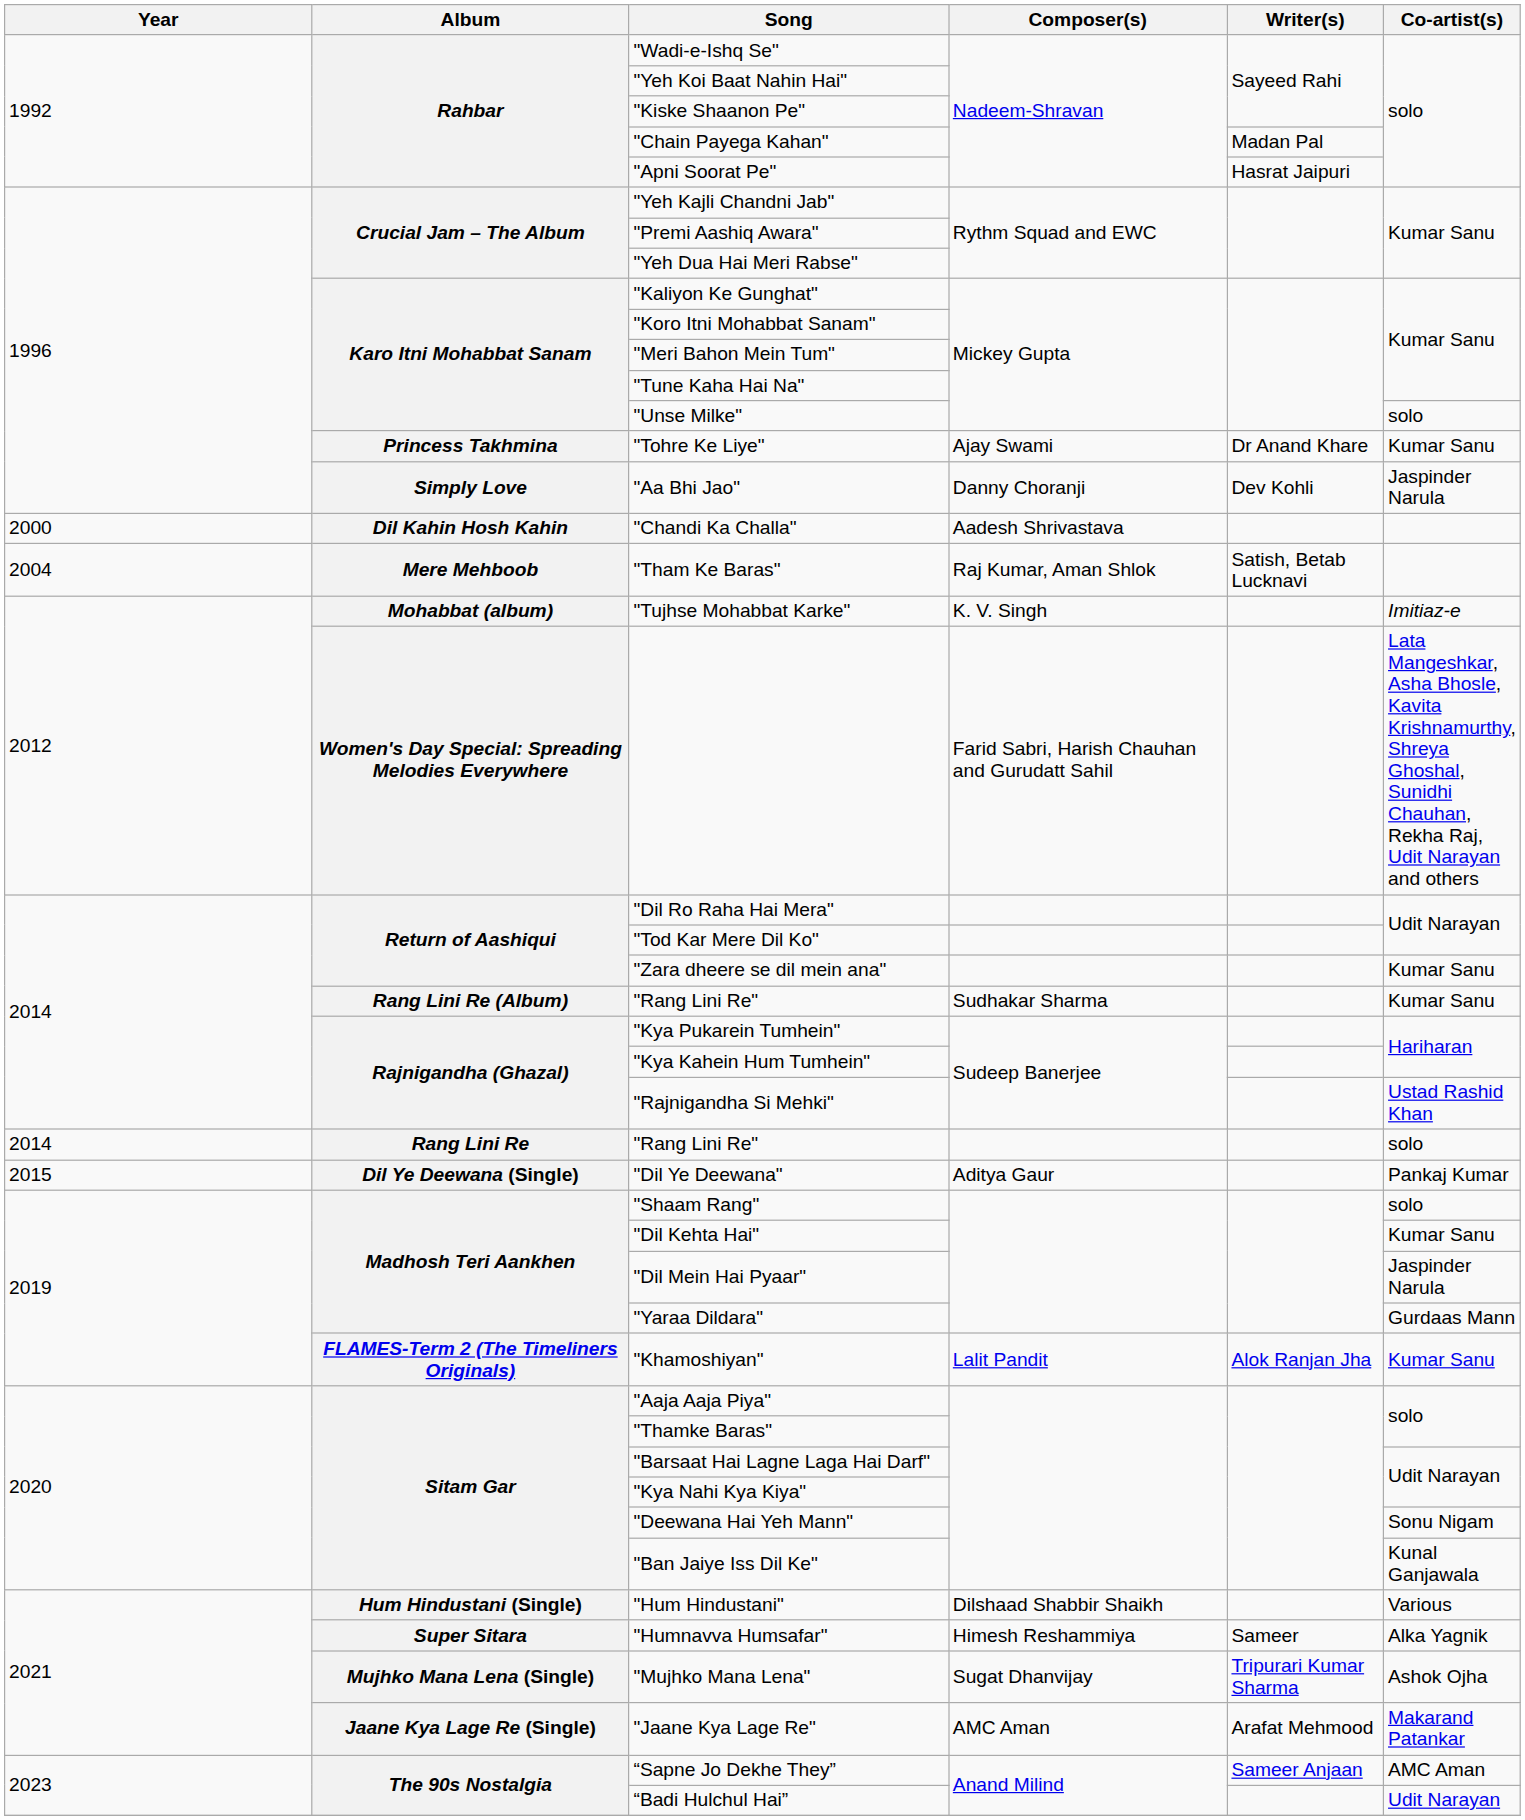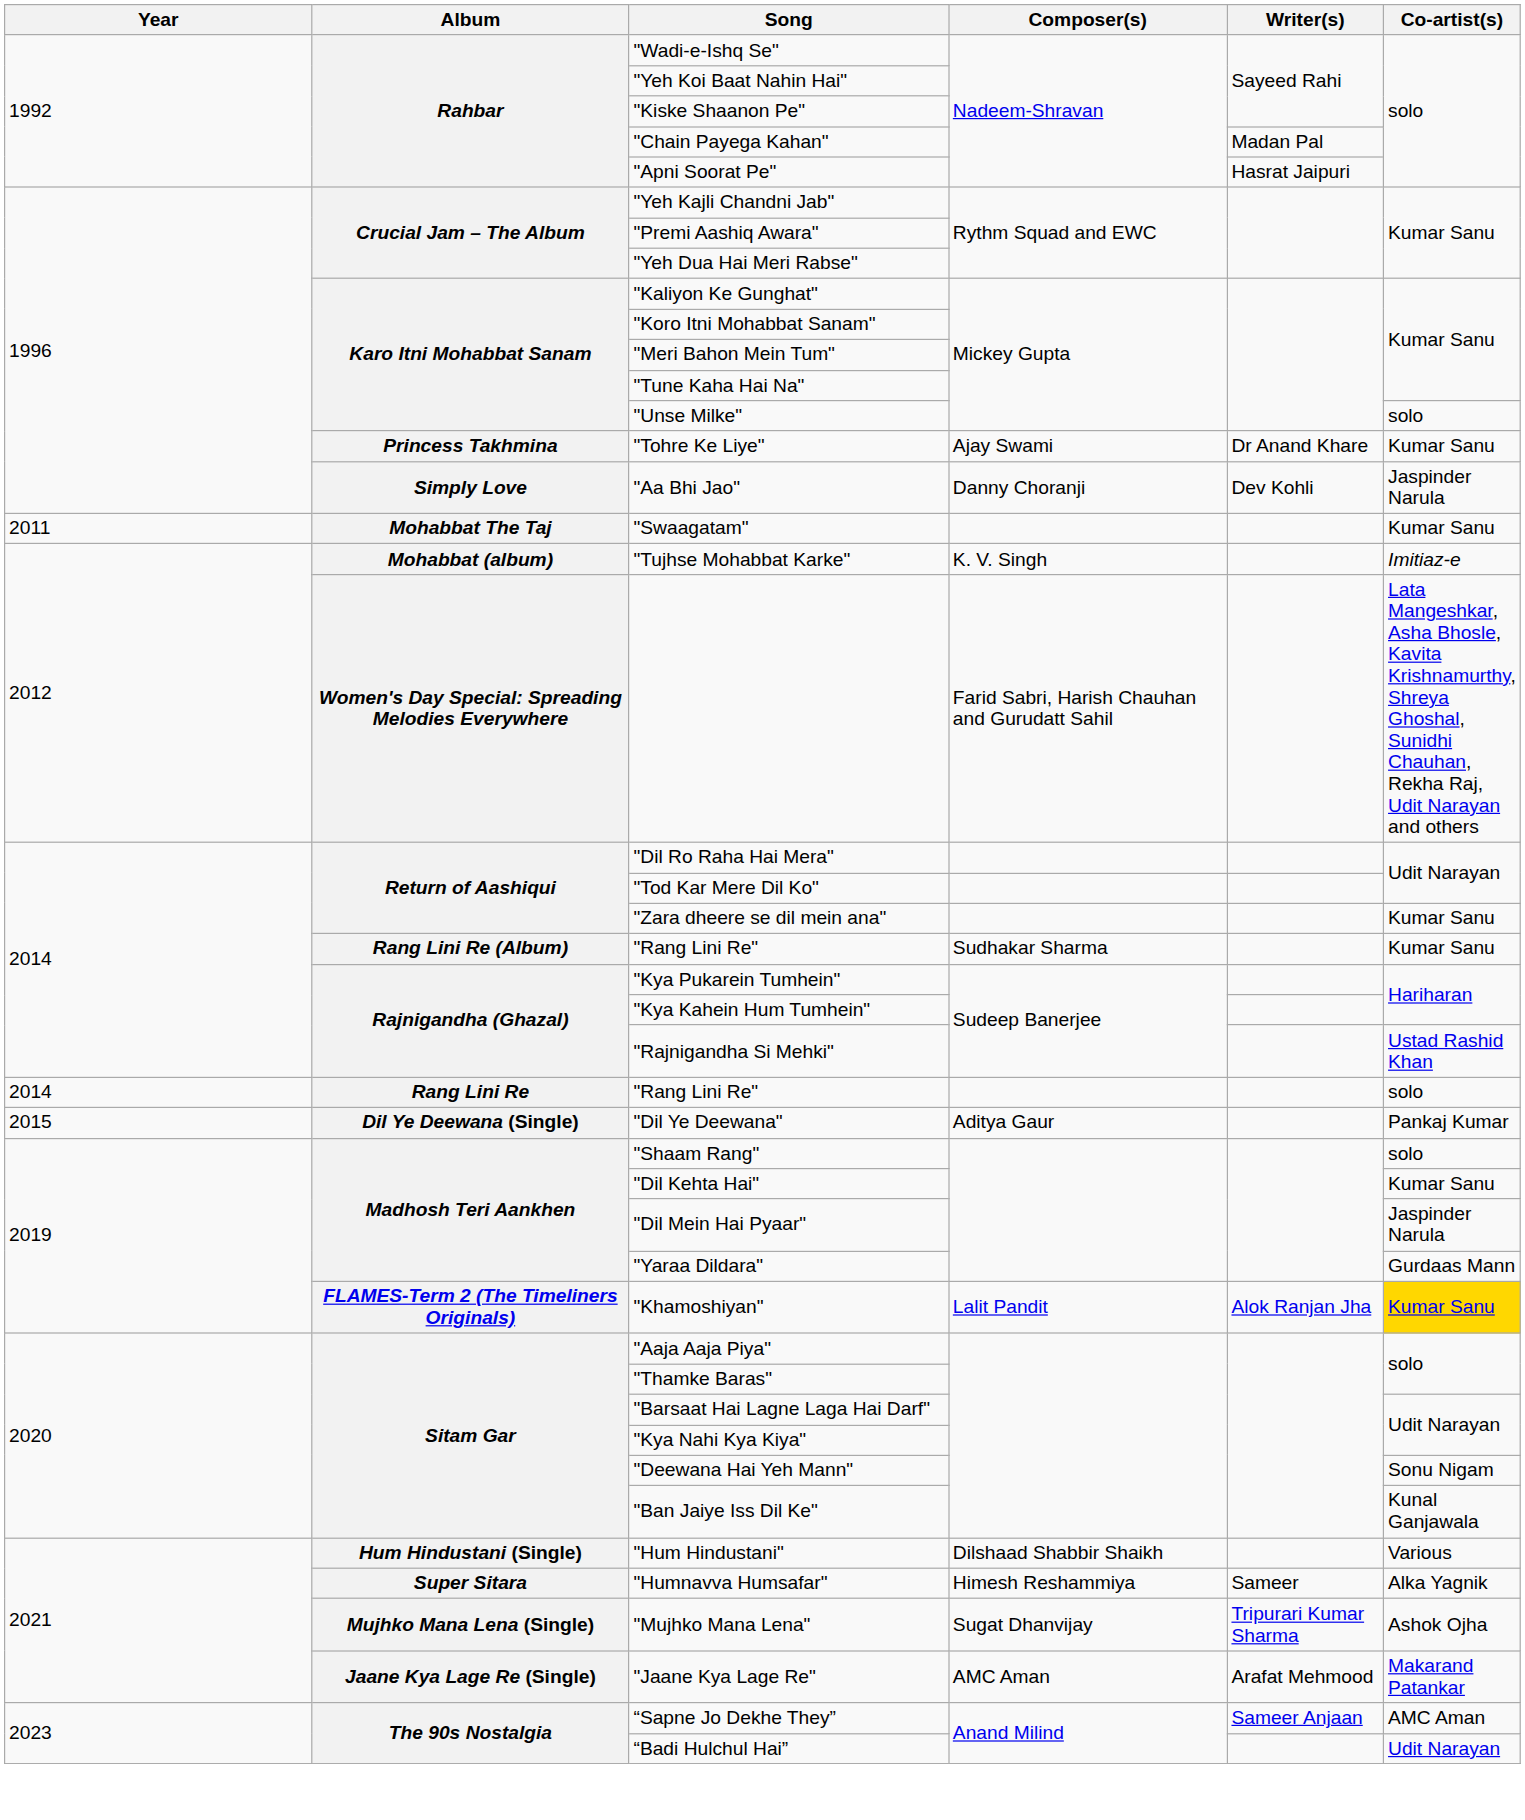- row: (470, 528)
- row: (470, 569)
+ row: (470, 528)
(1441, 1359) no background -> (1441, 1307) gold background
